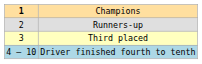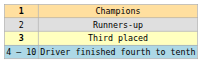(21, 38) normal -> (21, 38) bold
